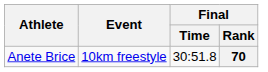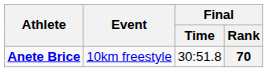(41, 56) normal -> (44, 56) bold
